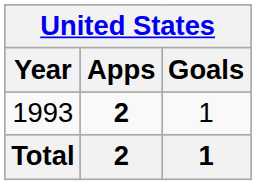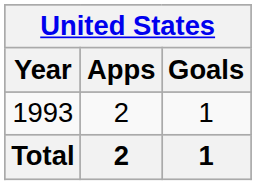(121, 112) bold -> (121, 112) normal
